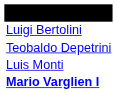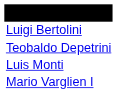(53, 82) bold -> (50, 82) normal
